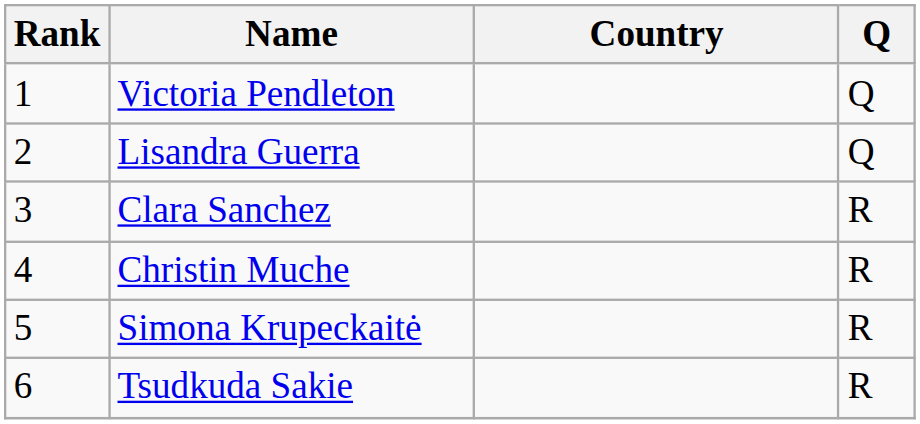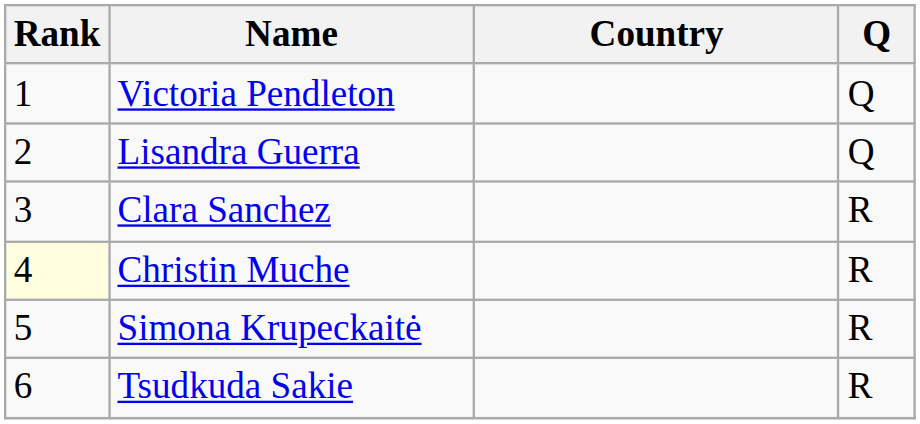(23, 269) no background -> (23, 269) lightyellow background
